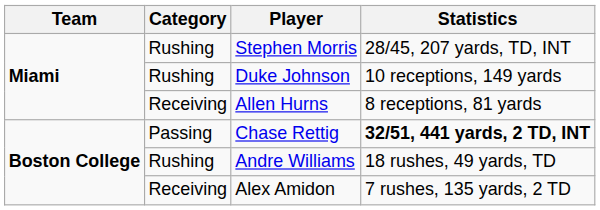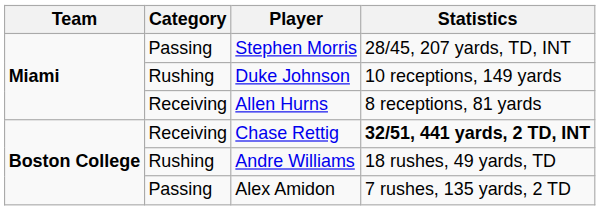(181, 48) Rushing -> (180, 48) Passing
(180, 133) Passing -> (188, 133) Receiving
(188, 190) Receiving -> (180, 190) Passing
